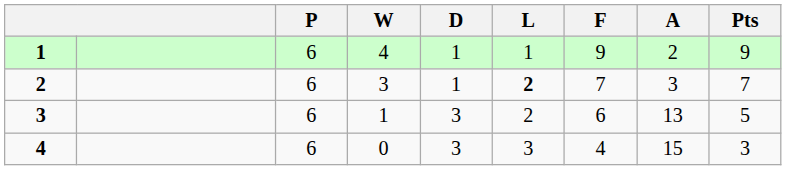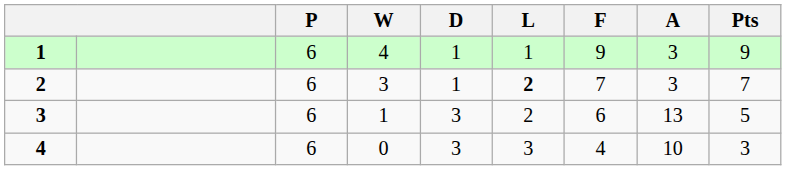(673, 52) 2 -> (673, 52) 3
(673, 148) 15 -> (673, 148) 10
